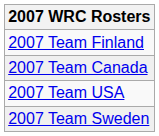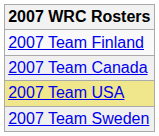(66, 93) no background -> (66, 93) khaki background
